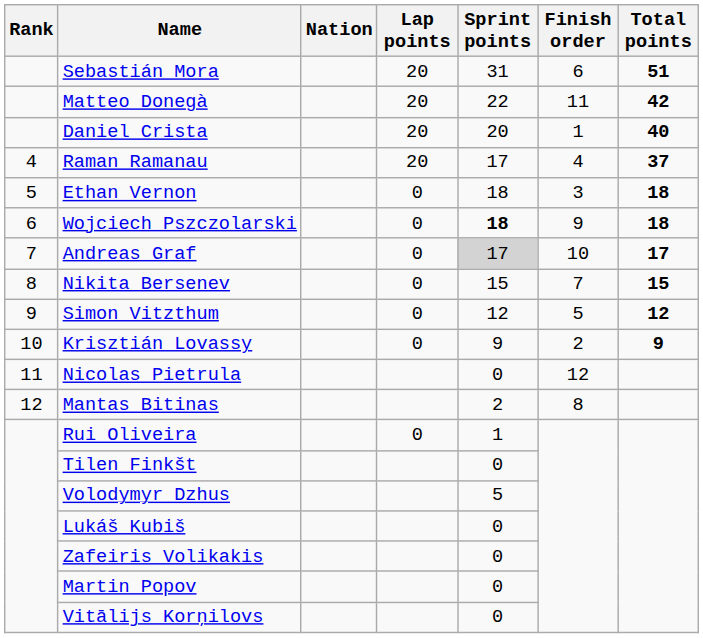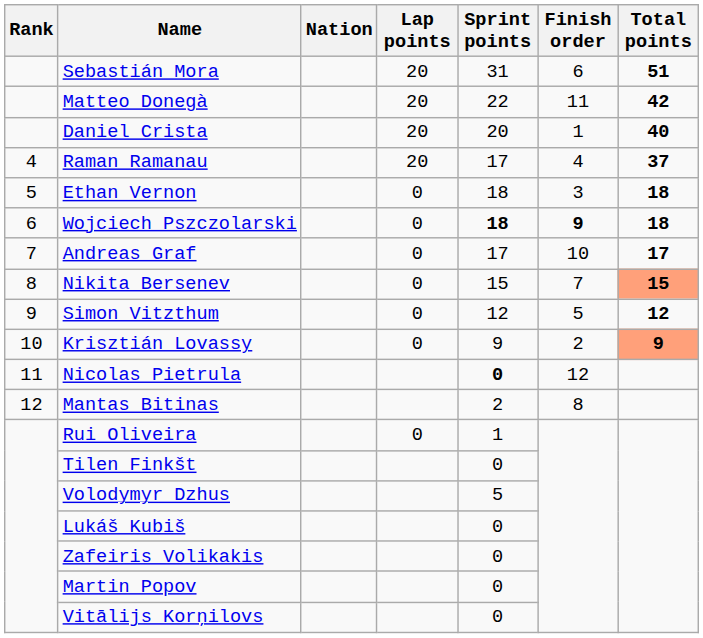(578, 223) normal -> (578, 223) bold
(498, 253) lightgrey background -> (498, 253) no background
(658, 284) no background -> (658, 284) lightsalmon background
(658, 344) no background -> (658, 344) lightsalmon background
(498, 375) normal -> (498, 375) bold
